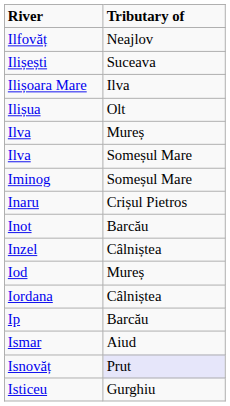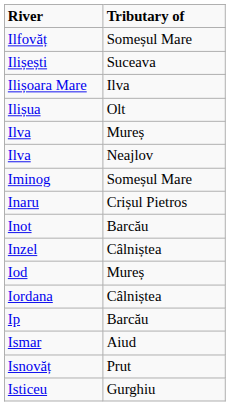(130, 39) Neajlov -> (149, 39) Someșul Mare
(149, 156) Someșul Mare -> (130, 156) Neajlov
(119, 366) lavender background -> (119, 366) no background
